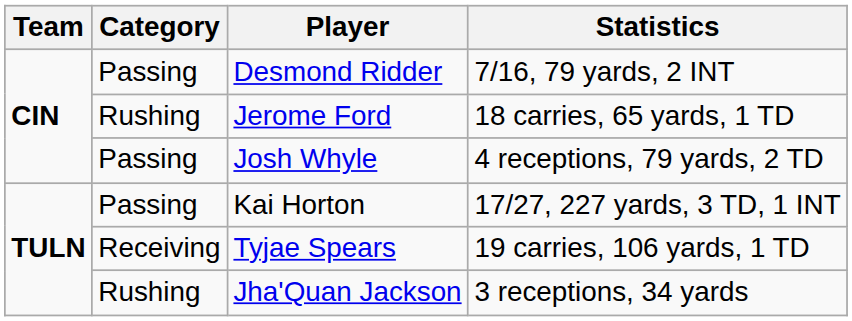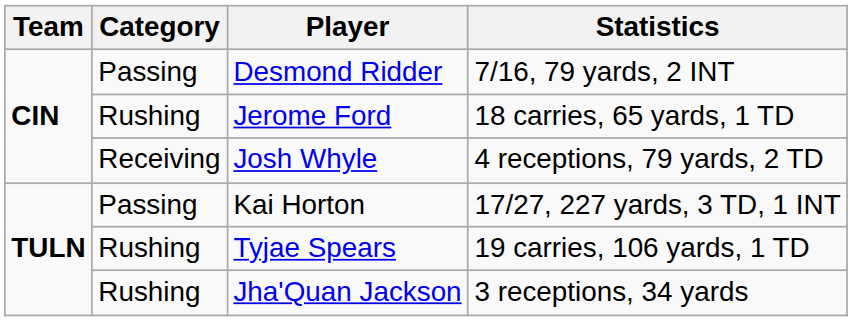(148, 159) Passing -> (159, 159) Receiving
(159, 248) Receiving -> (149, 248) Rushing
